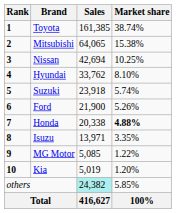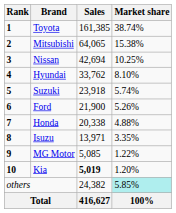(127, 122) bold -> (127, 122) normal
(90, 169) normal -> (90, 169) bold
(92, 185) paleturquoise background -> (92, 185) no background
(127, 185) no background -> (127, 185) paleturquoise background
